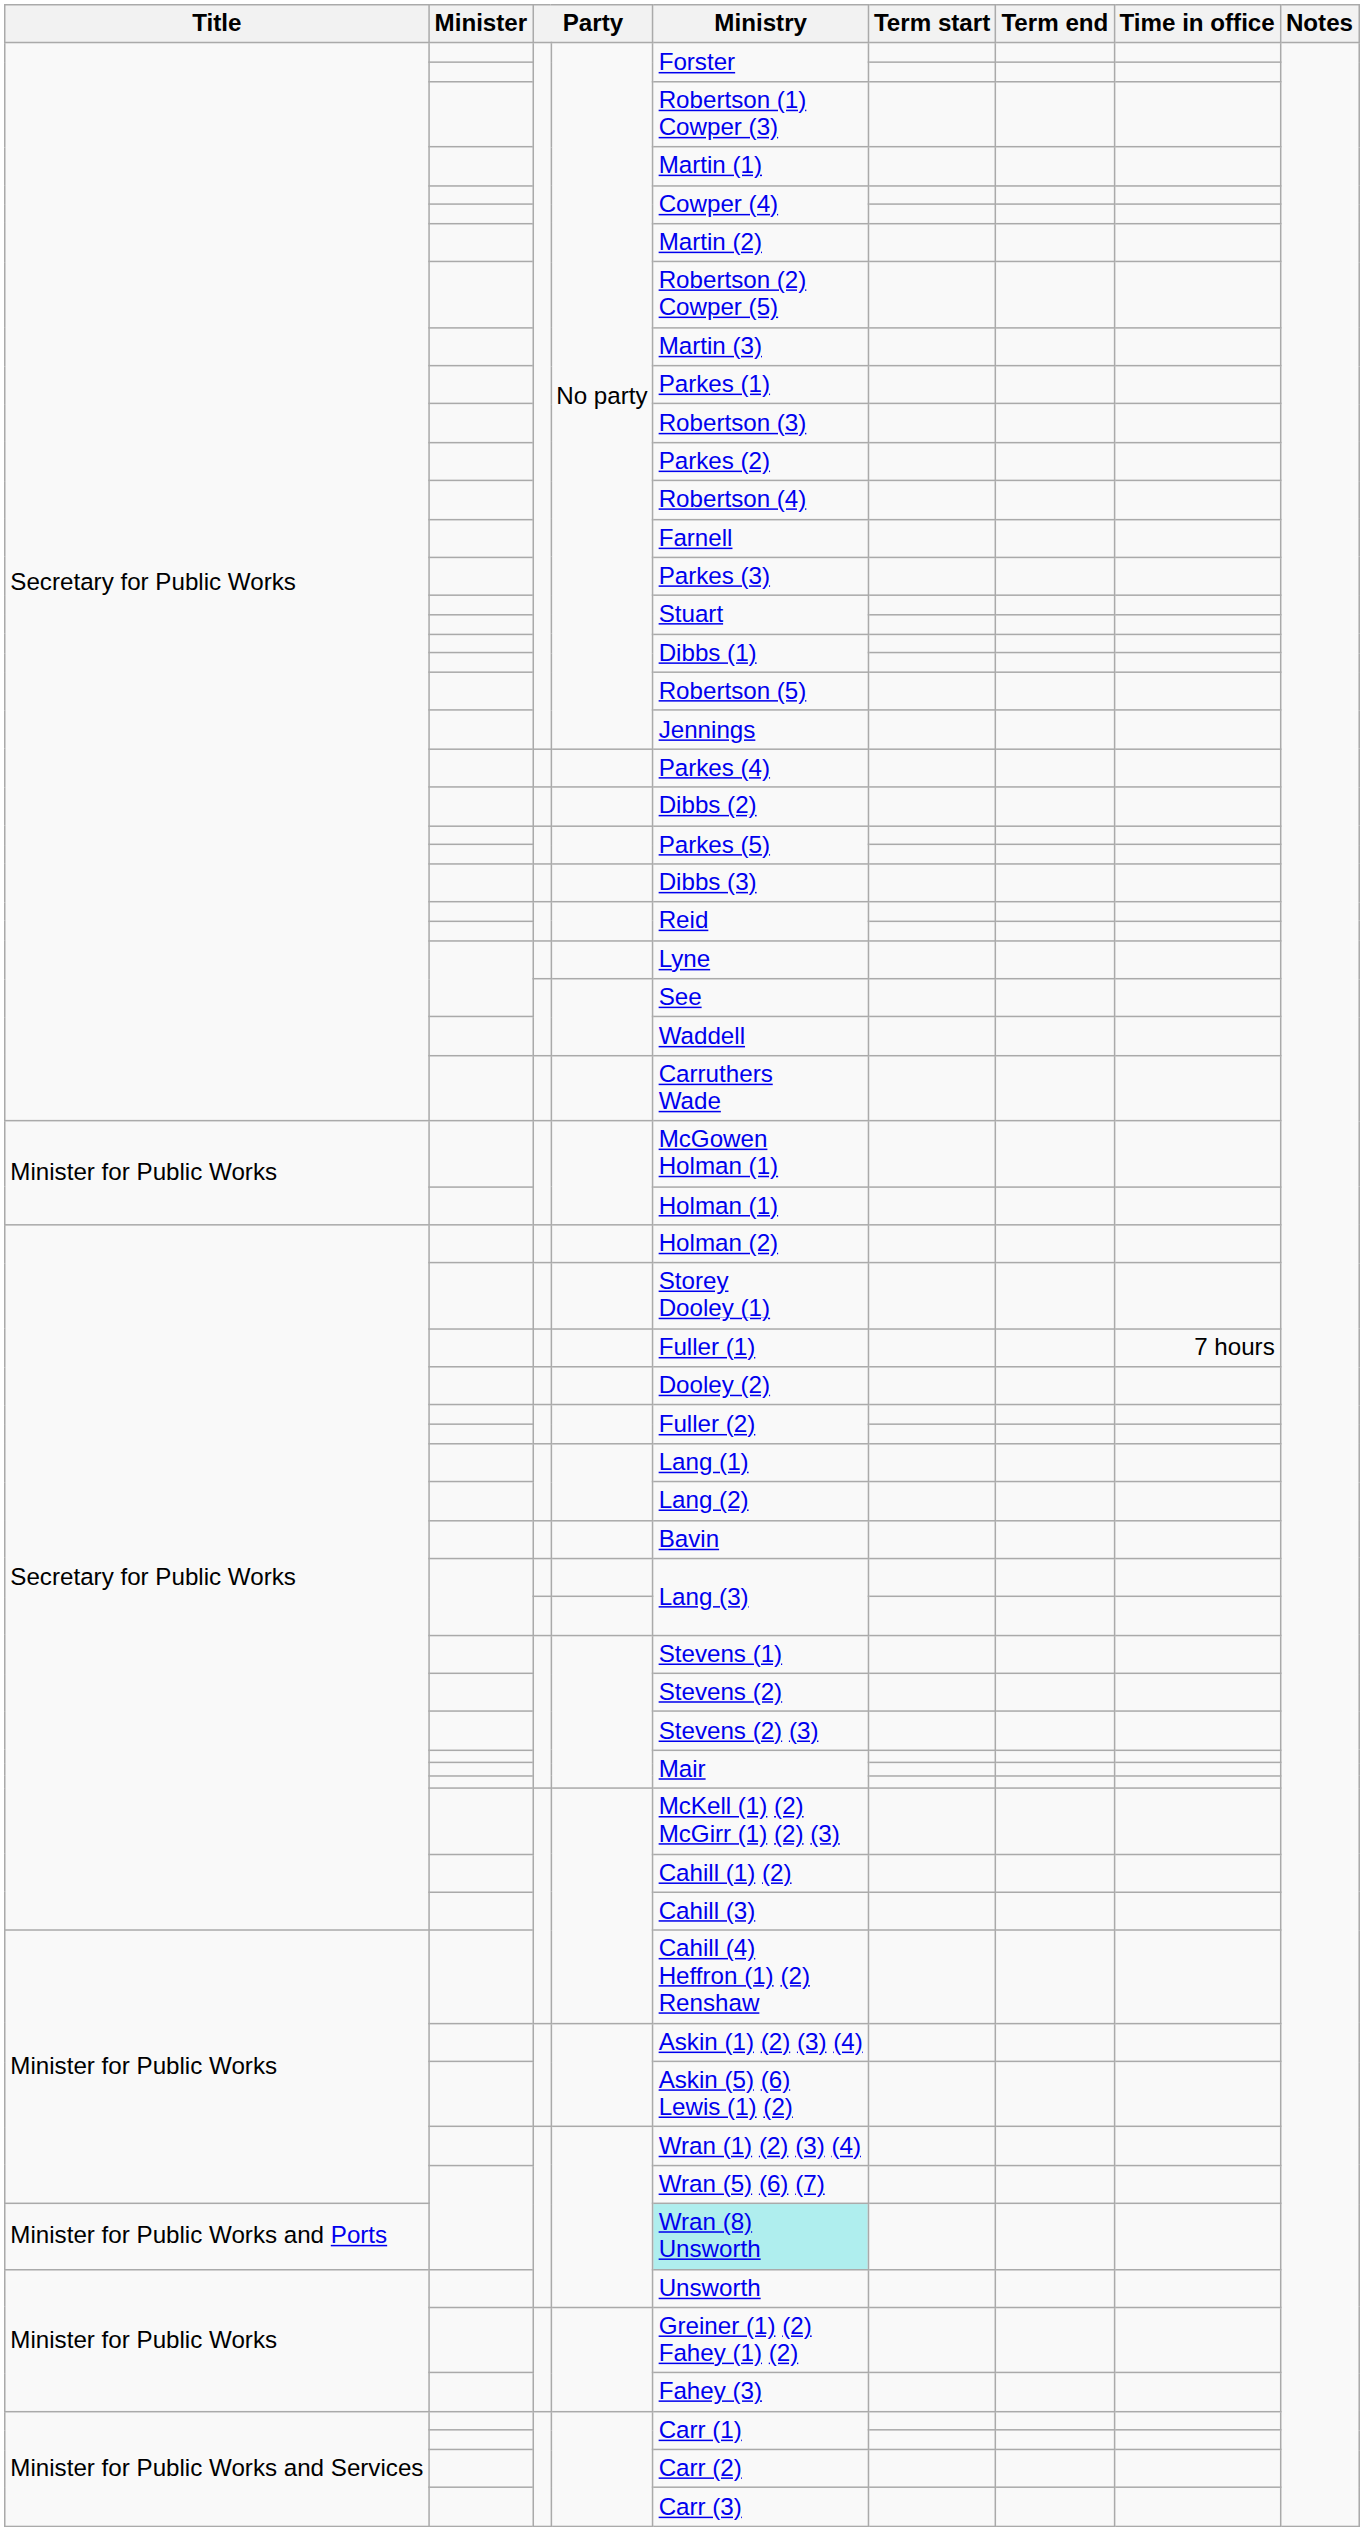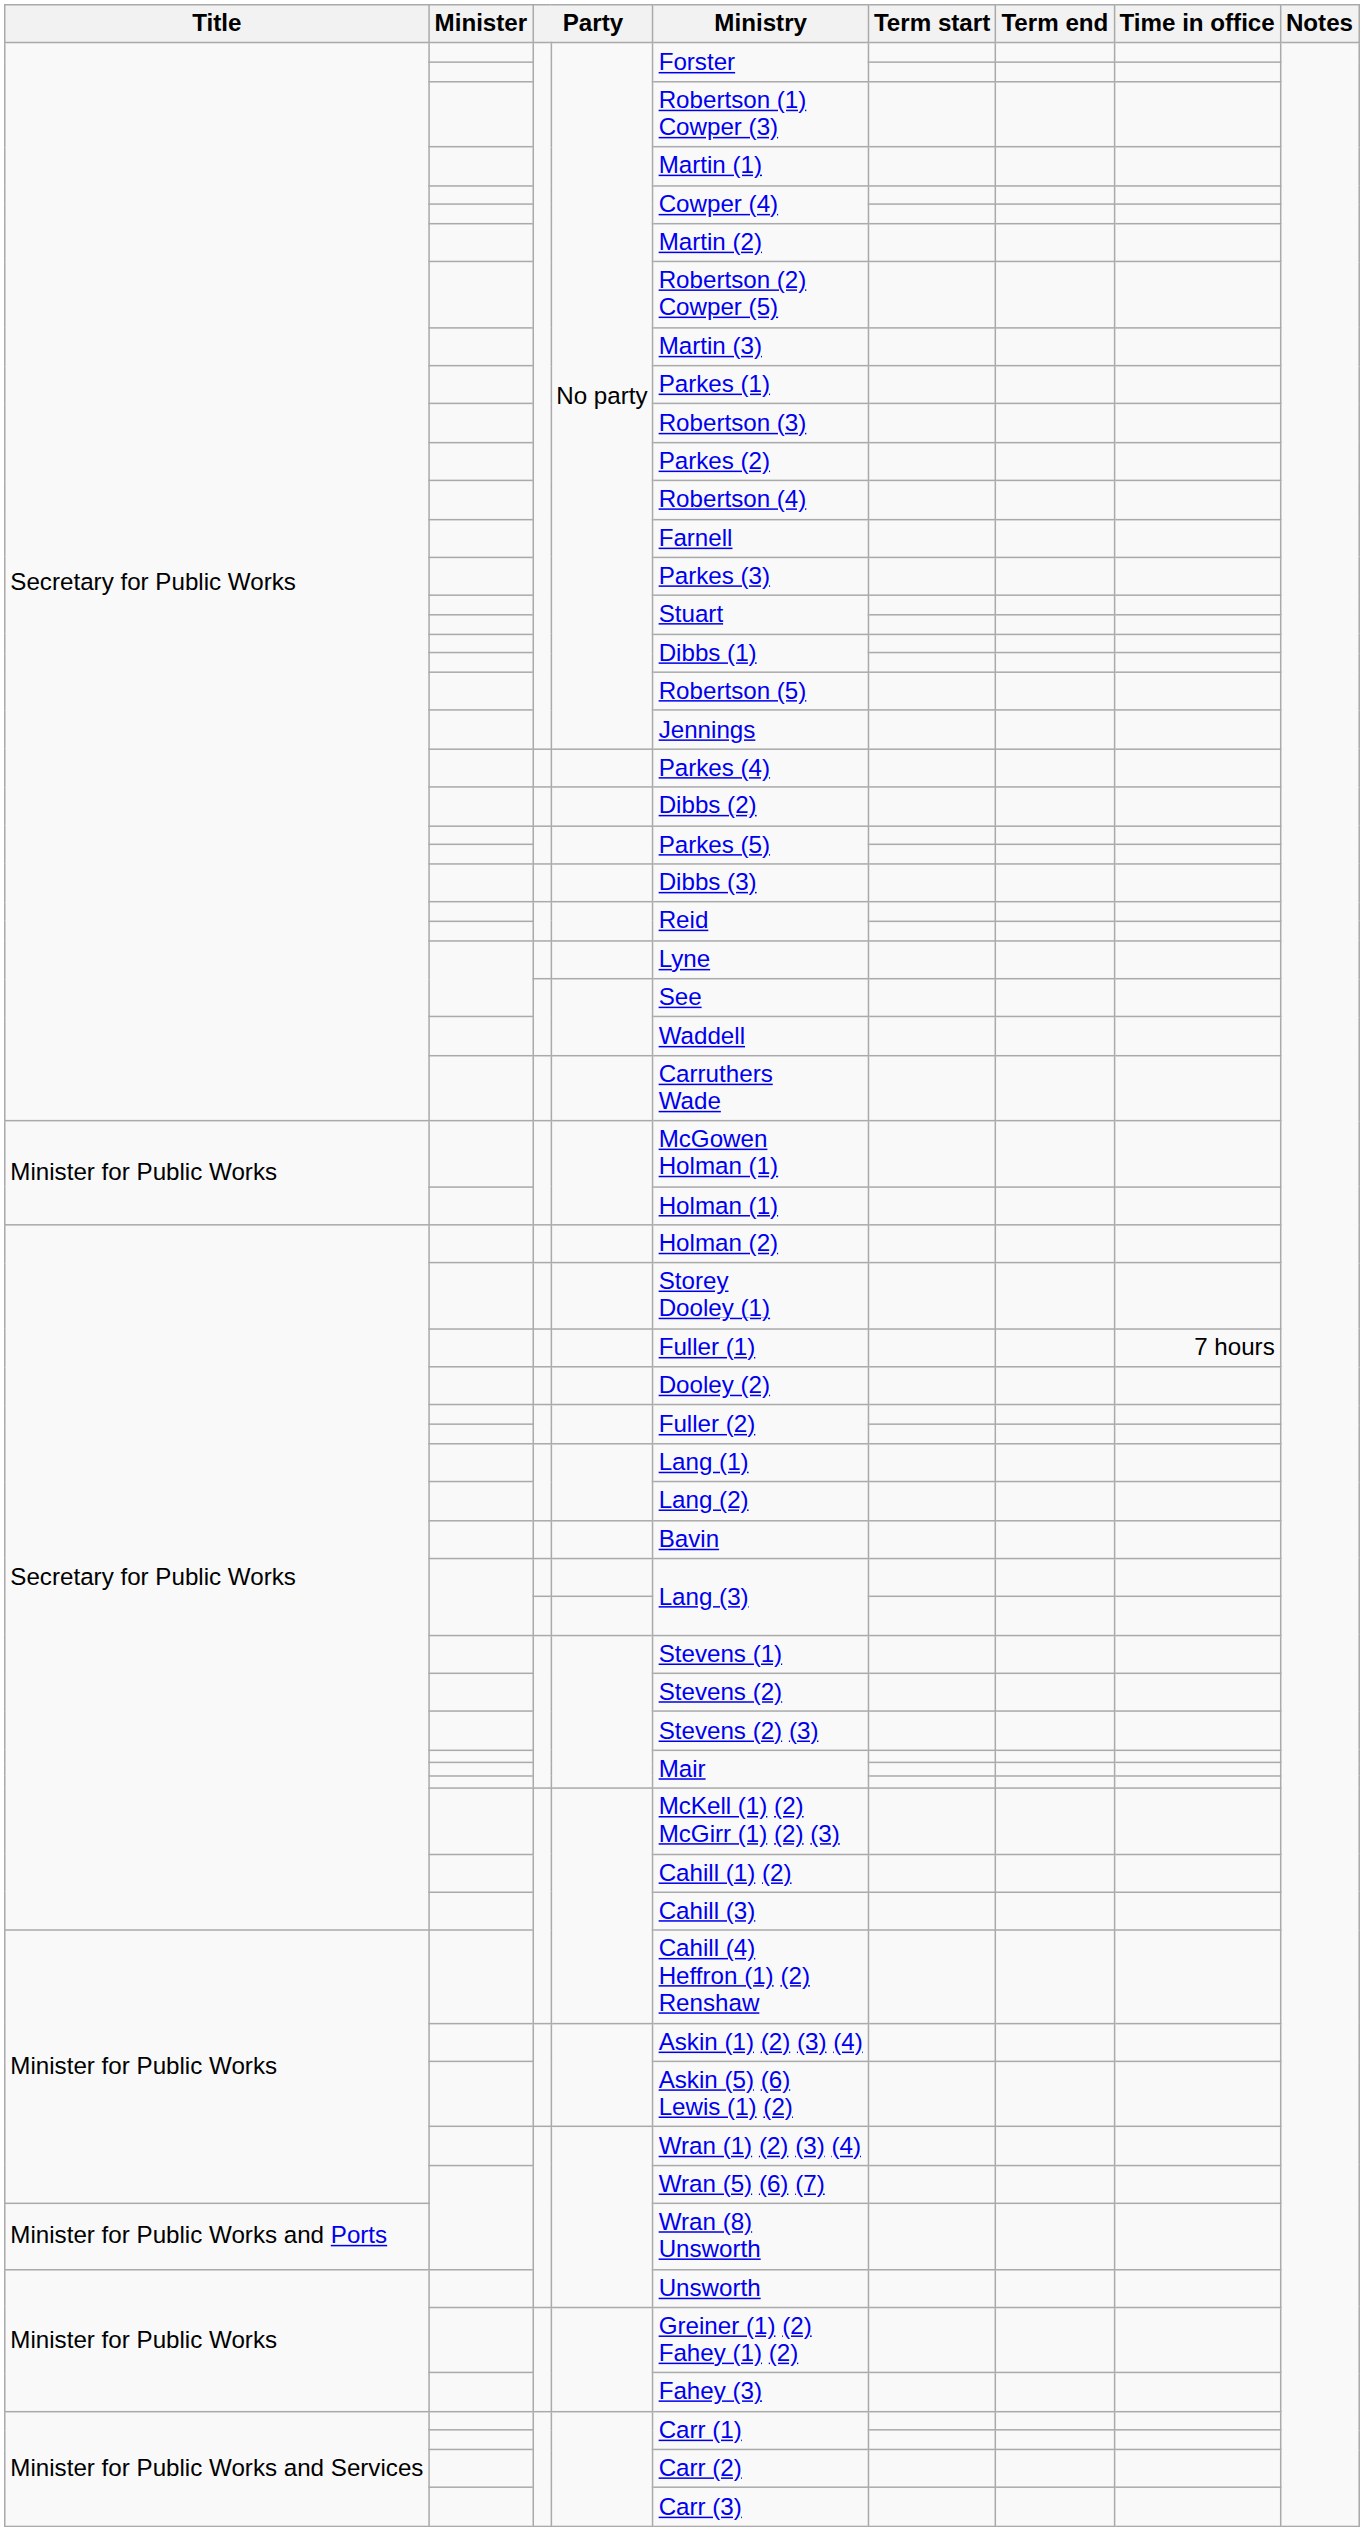(710, 2235) paleturquoise background -> (710, 2235) no background
